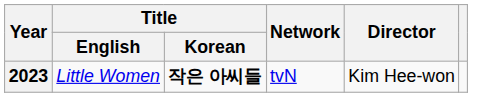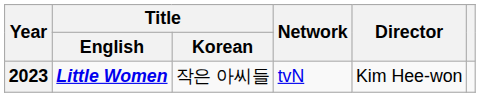(108, 76) normal -> (112, 76) bold
(215, 76) bold -> (223, 76) normal
